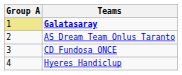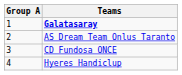(9, 24) khaki background -> (9, 24) no background
